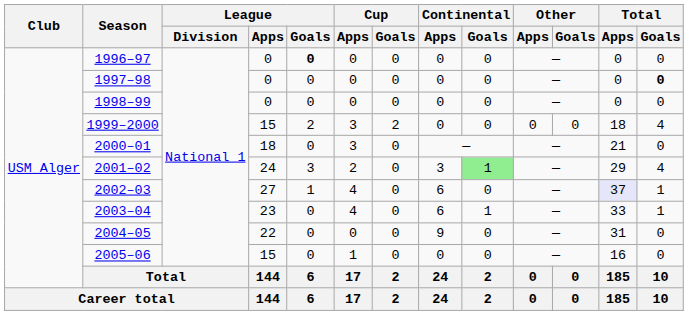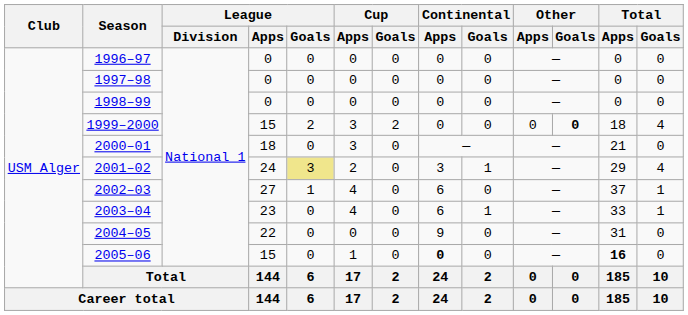(310, 59) bold -> (310, 59) normal
(660, 81) bold -> (660, 81) normal
(575, 125) normal -> (575, 125) bold
(310, 168) no background -> (310, 168) khaki background
(488, 168) lightgreen background -> (488, 168) no background
(618, 190) lavender background -> (618, 190) no background
(440, 255) normal -> (440, 255) bold
(618, 255) normal -> (618, 255) bold
